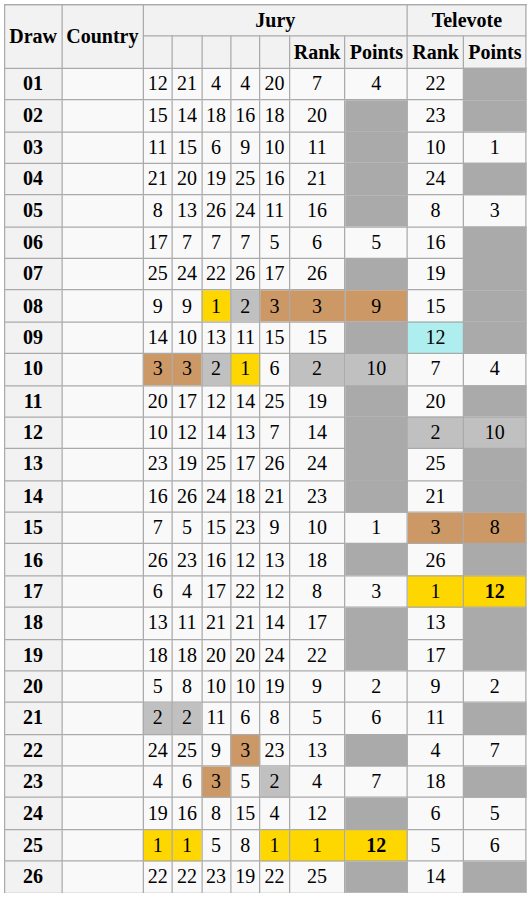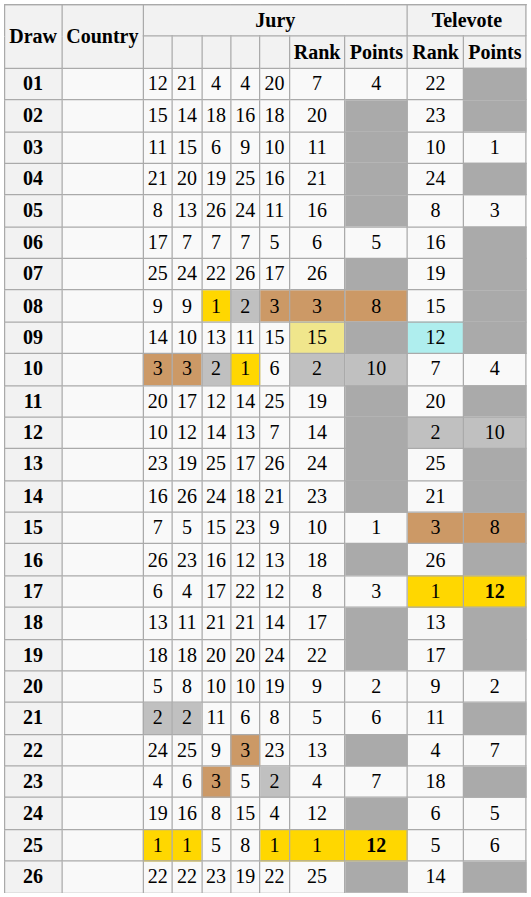(376, 305) 9 -> (376, 305) 8
(317, 337) no background -> (317, 337) khaki background
